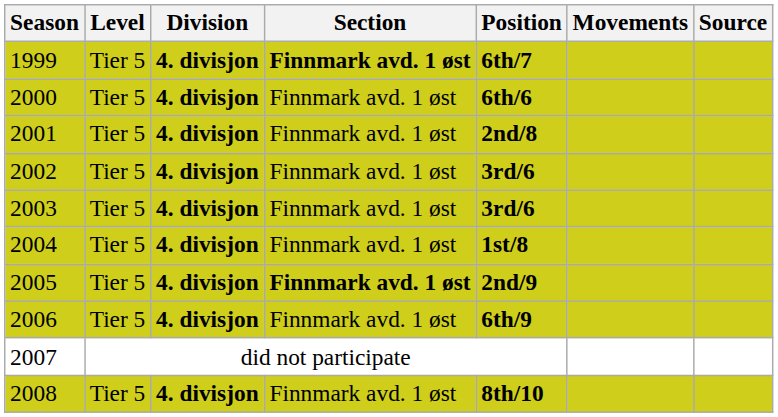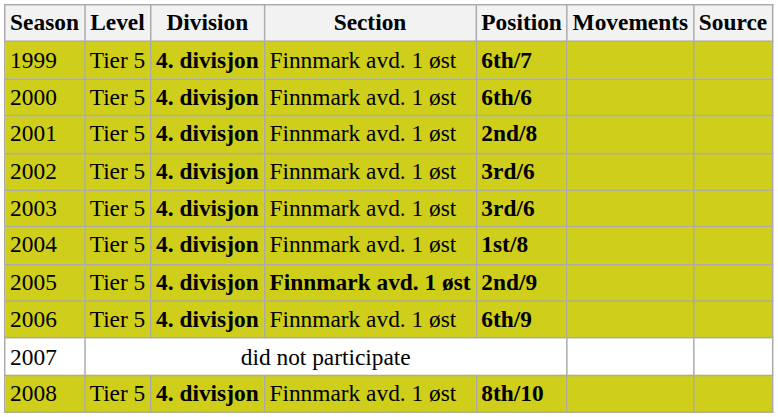(370, 60) bold -> (363, 60) normal
